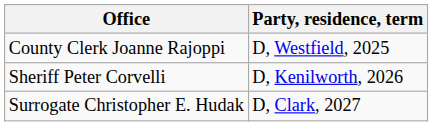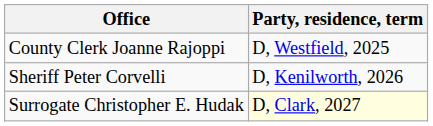(306, 105) no background -> (306, 105) lightyellow background
